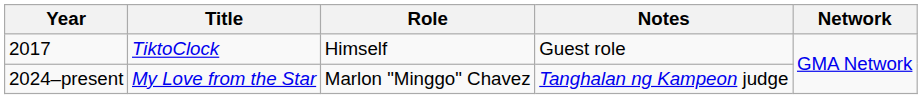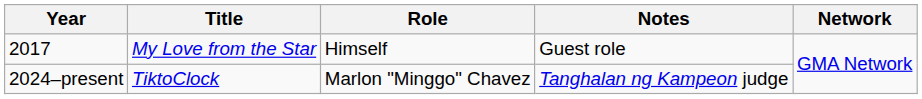(176, 49) TiktoClock -> (224, 49) My Love from the Star
(224, 78) My Love from the Star -> (176, 78) TiktoClock
